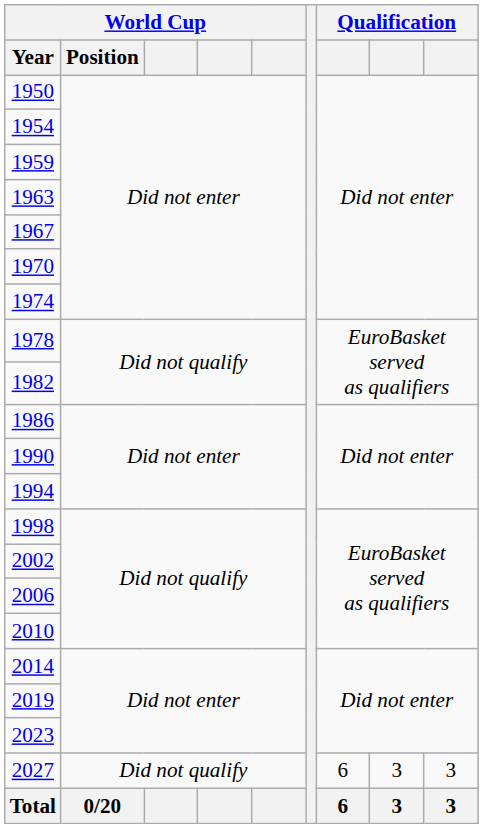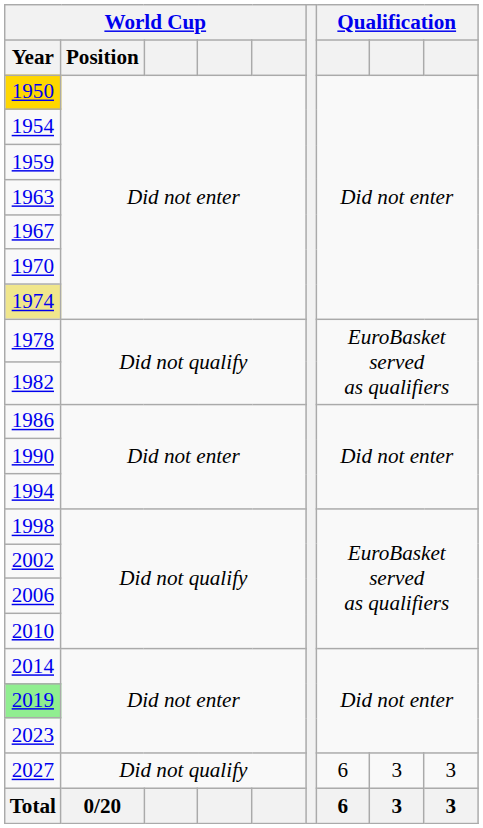(33, 92) no background -> (33, 92) gold background
(33, 301) no background -> (33, 301) khaki background
(33, 700) no background -> (33, 700) lightgreen background
